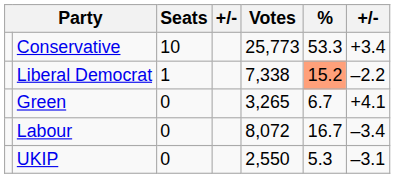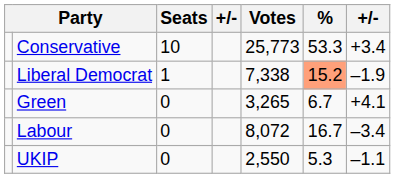(368, 74) –2.2 -> (368, 74) –1.9
(368, 159) –3.1 -> (368, 159) –1.1
